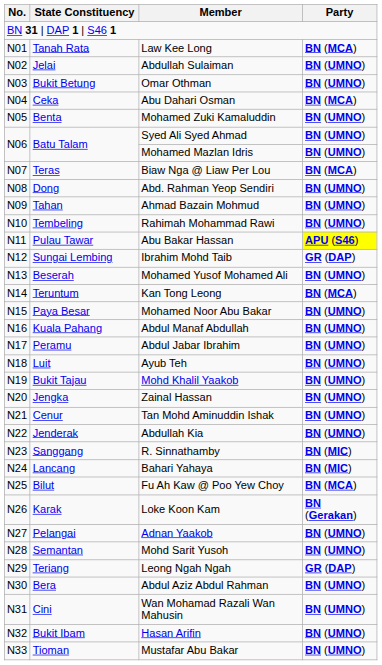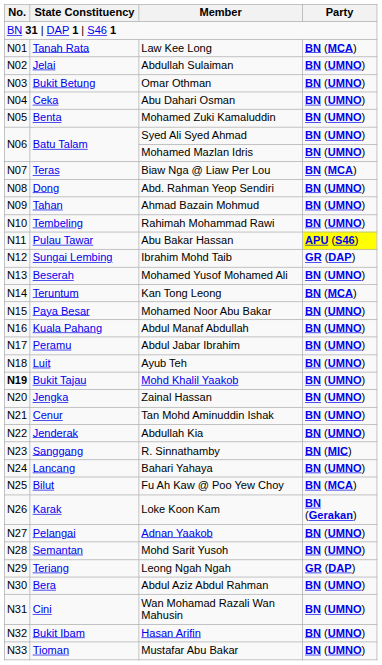(331, 100) BN (MCA) -> (335, 100) BN (UMNO)
(17, 380) normal -> (17, 380) bold
(328, 468) BN (MIC) -> (335, 468) BN (UMNO)
